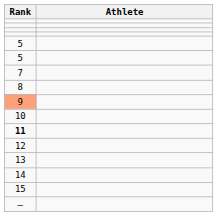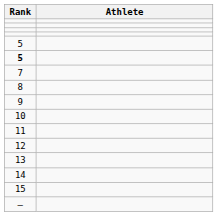(20, 58) normal -> (20, 58) bold
(20, 102) lightsalmon background -> (20, 102) no background
(20, 131) bold -> (20, 131) normal
